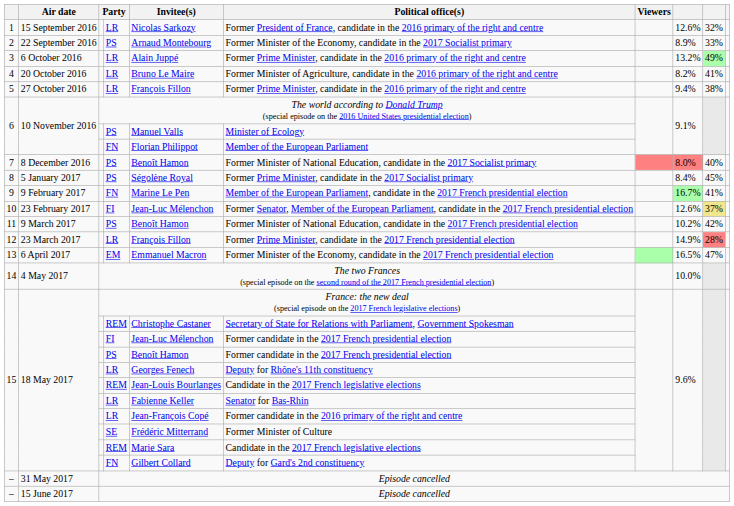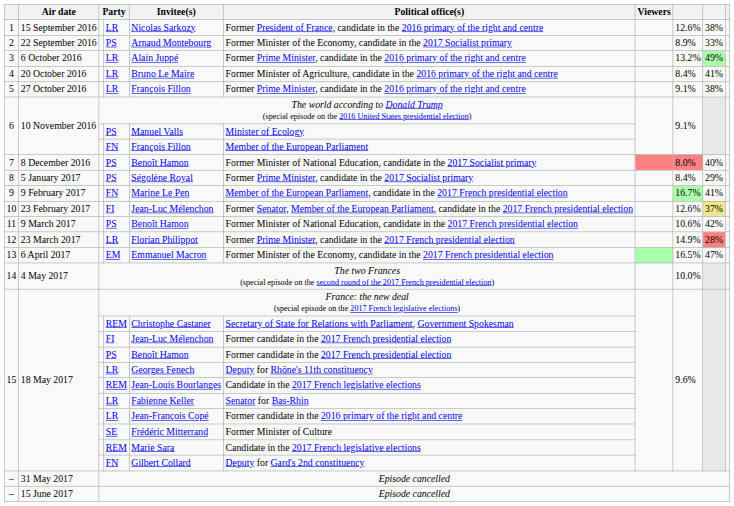(714, 27) 32% -> (714, 27) 38%
(685, 74) 8.2% -> (685, 74) 8.4%
(685, 89) 9.4% -> (685, 89) 9.1%
(165, 147) Florian Philippot -> (161, 147) François Fillon
(714, 178) 45% -> (714, 178) 29%
(688, 224) 10.2% -> (688, 224) 10.6%
(161, 239) François Fillon -> (165, 239) Florian Philippot
